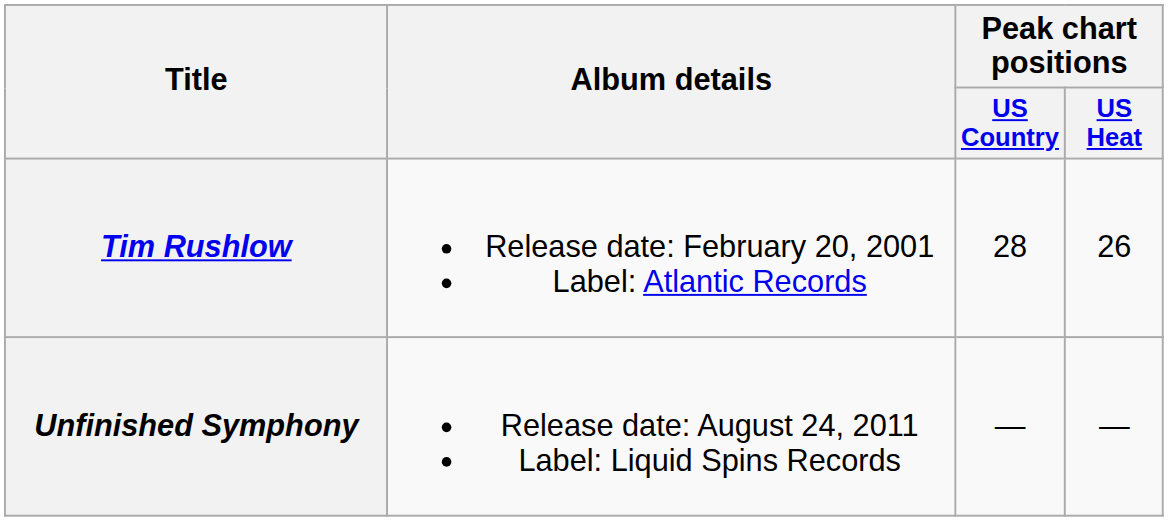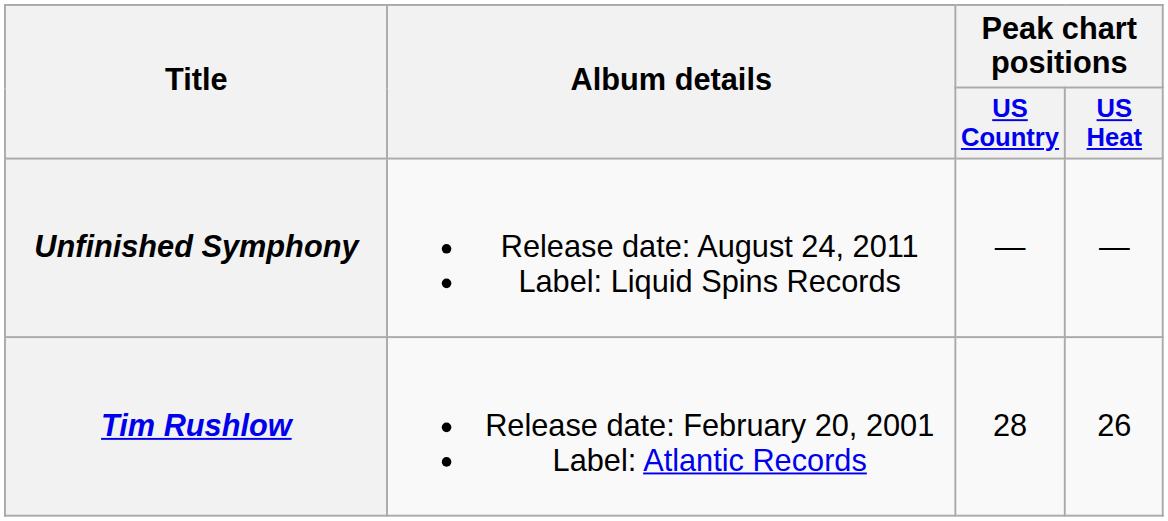rows swapped: (196, 247) <-> (196, 426)
